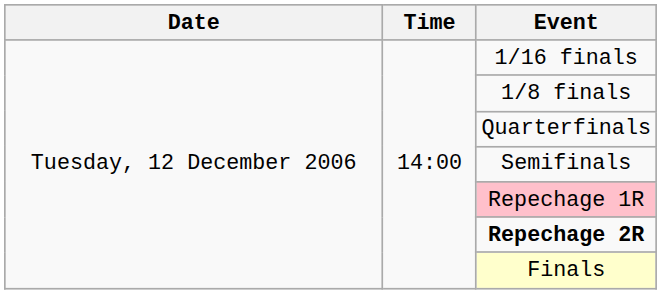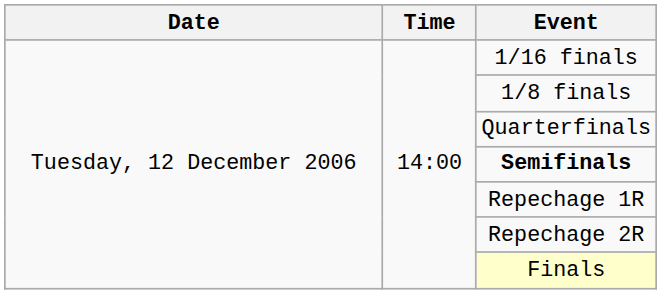(566, 164) normal -> (566, 164) bold
(566, 199) pink background -> (566, 199) no background
(566, 235) bold -> (566, 235) normal
